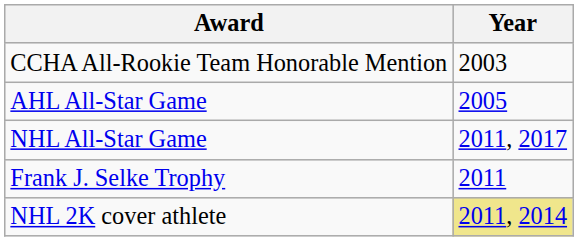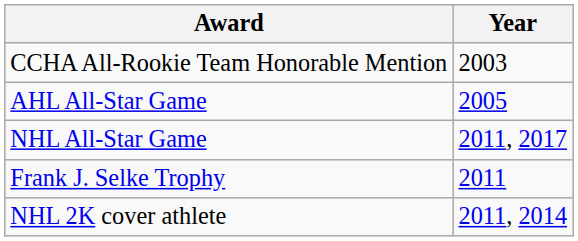(513, 216) khaki background -> (513, 216) no background
